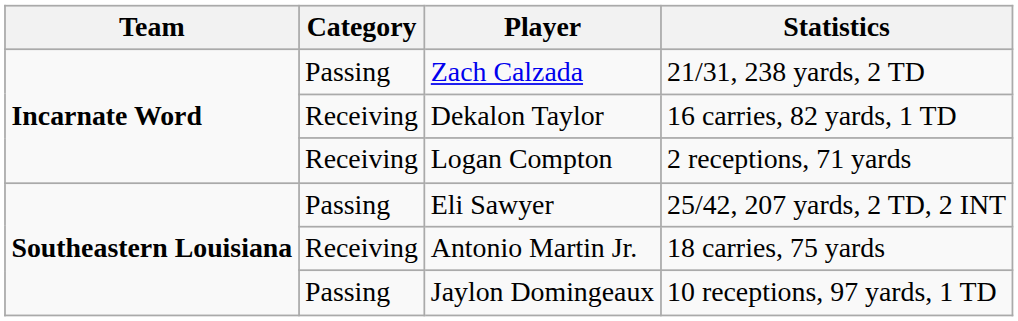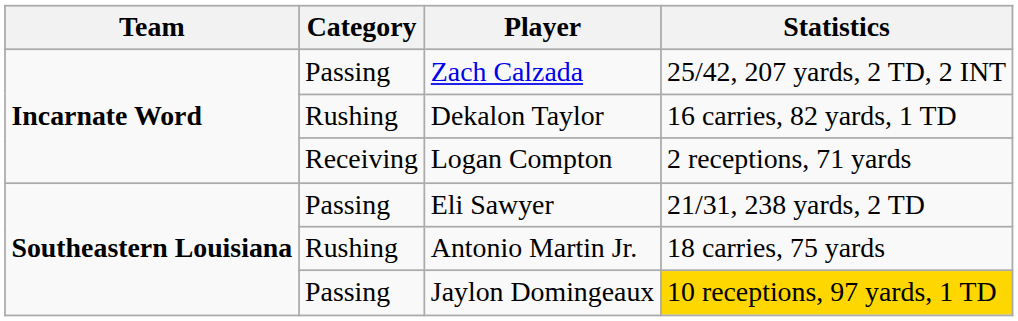(796, 71) 21/31, 238 yards, 2 TD -> (837, 71) 25/42, 207 yards, 2 TD, 2 INT
(362, 115) Receiving -> (351, 115) Rushing
(837, 204) 25/42, 207 yards, 2 TD, 2 INT -> (796, 204) 21/31, 238 yards, 2 TD
(362, 248) Receiving -> (351, 248) Rushing
(832, 292) no background -> (832, 292) gold background
